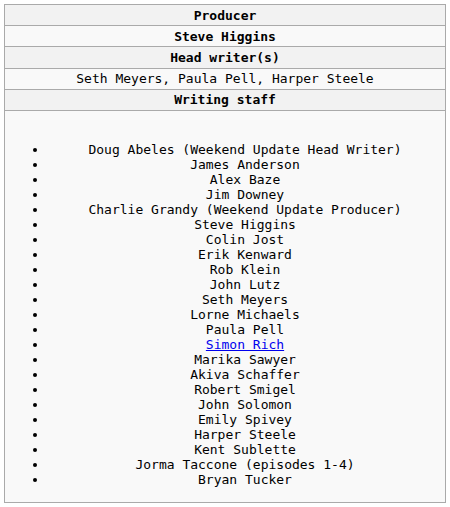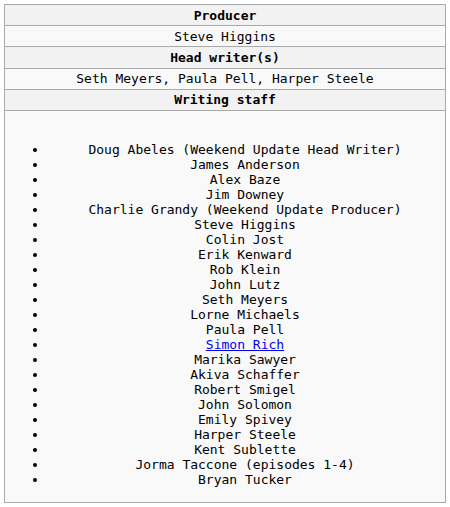(225, 36) bold -> (225, 36) normal
